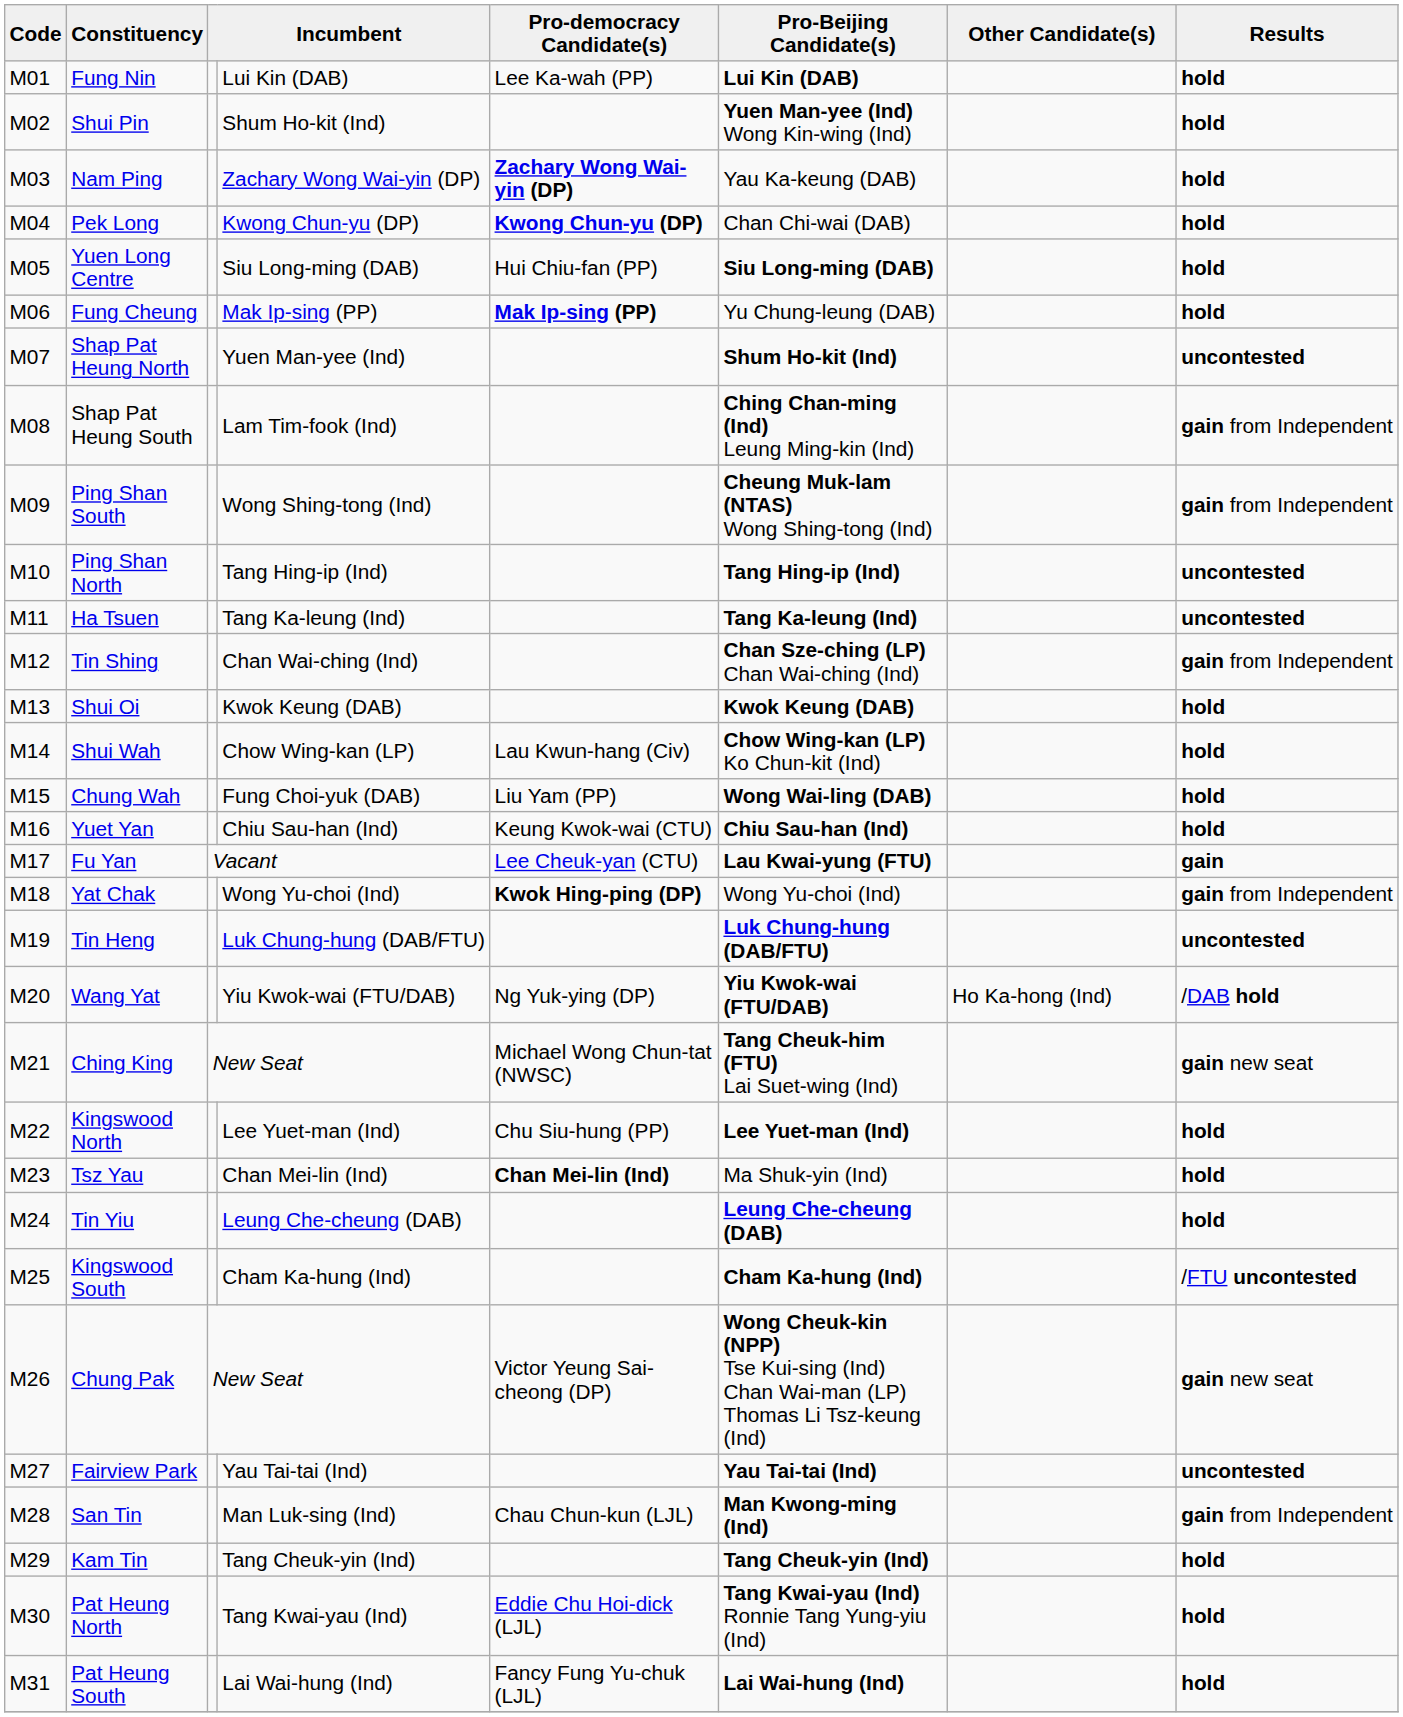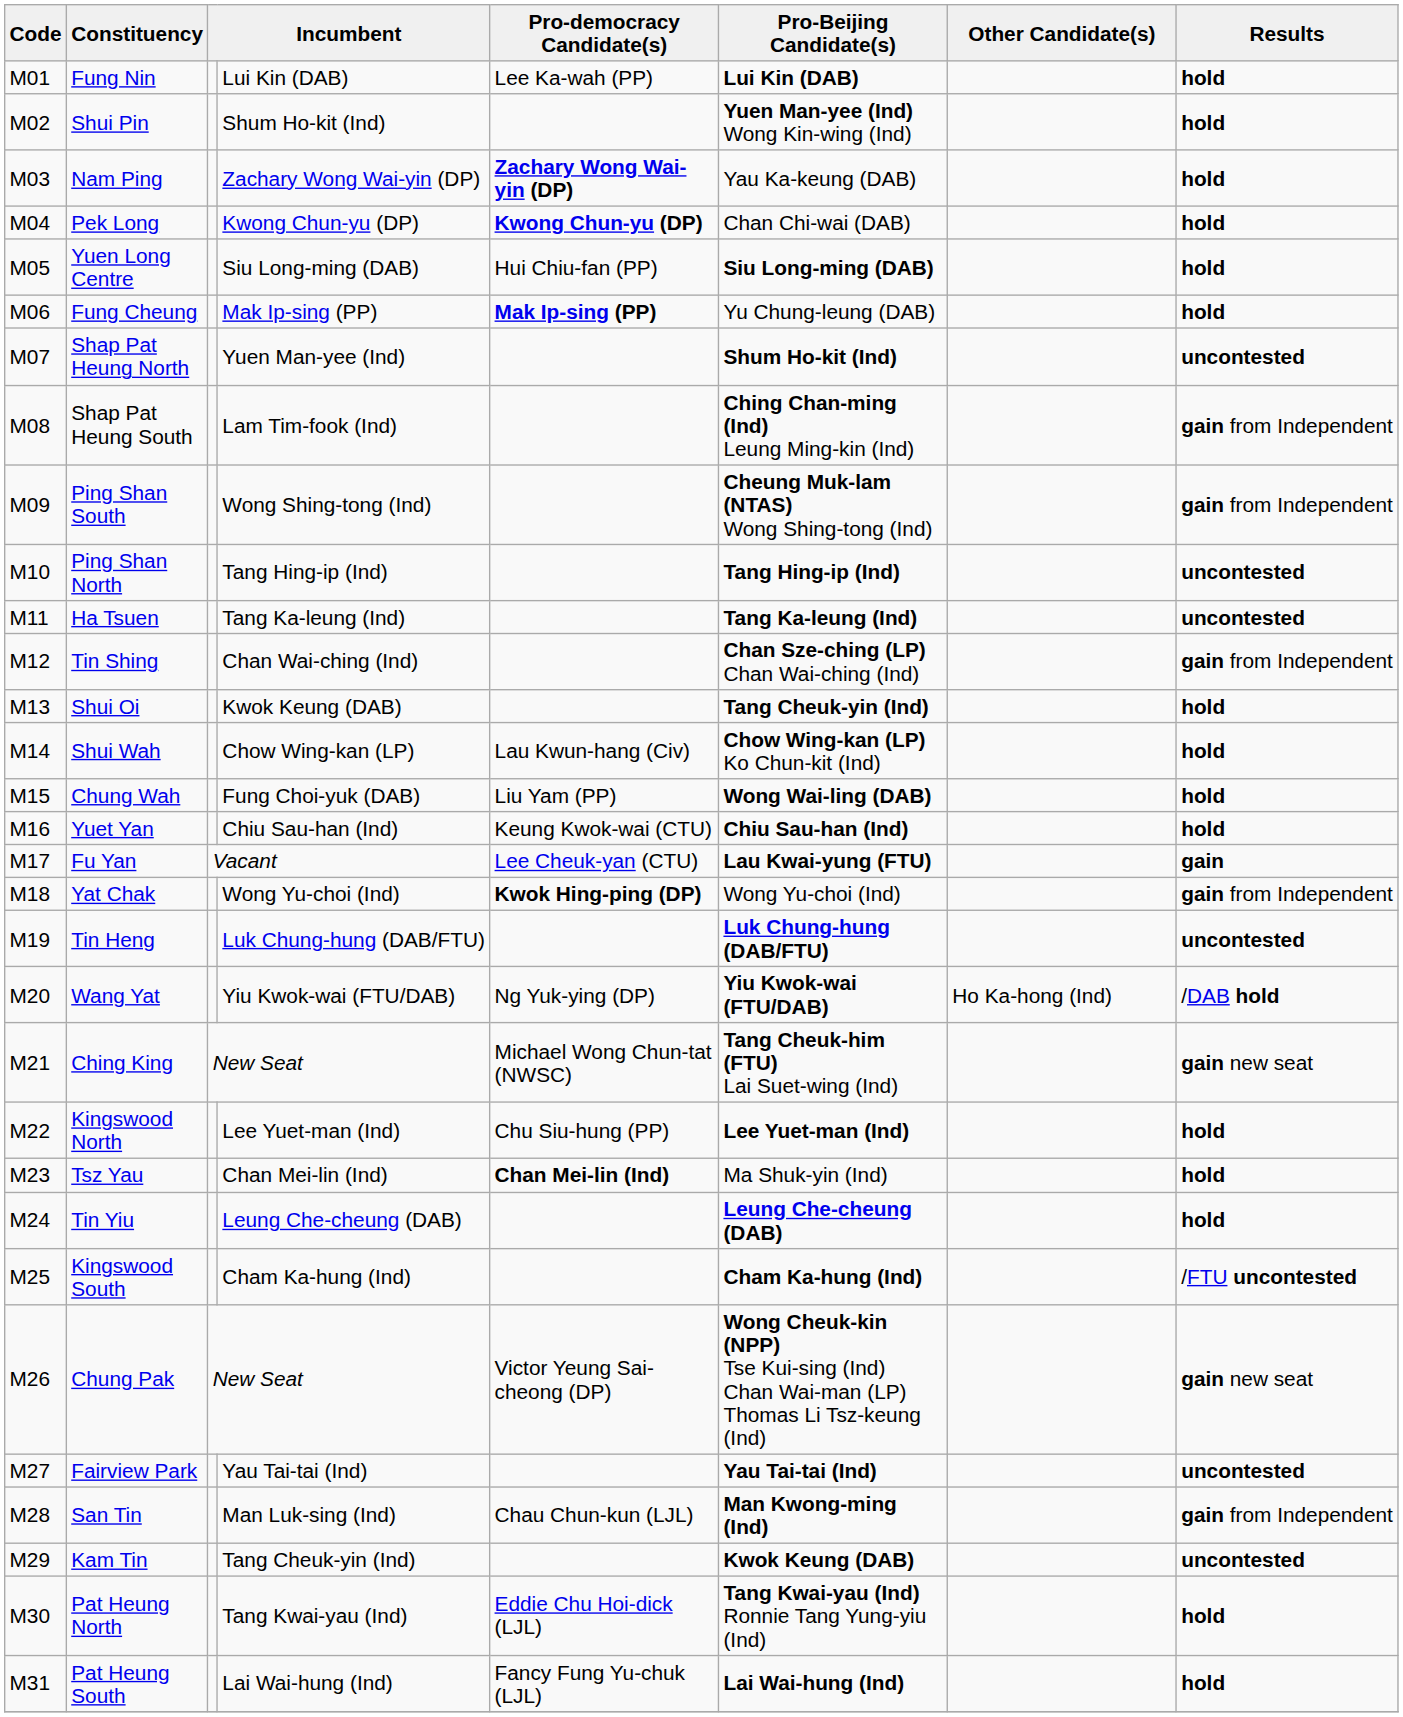(819, 706) Kwok Keung (DAB) -> (826, 706) Tang Cheuk-yin (Ind)
(826, 1560) Tang Cheuk-yin (Ind) -> (819, 1560) Kwok Keung (DAB)
(1203, 1560) hold -> (1243, 1560) uncontested
